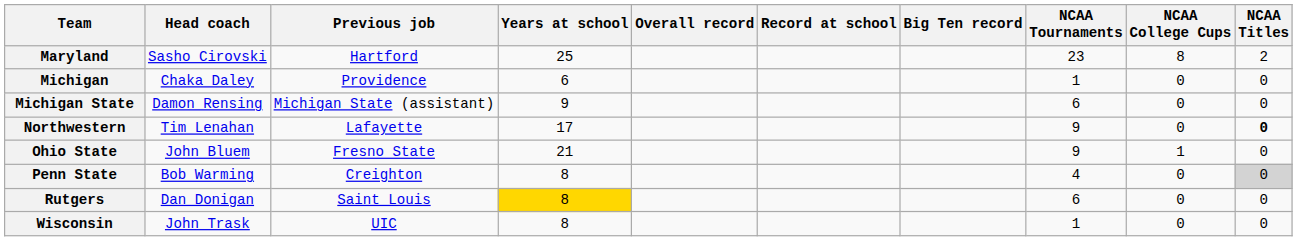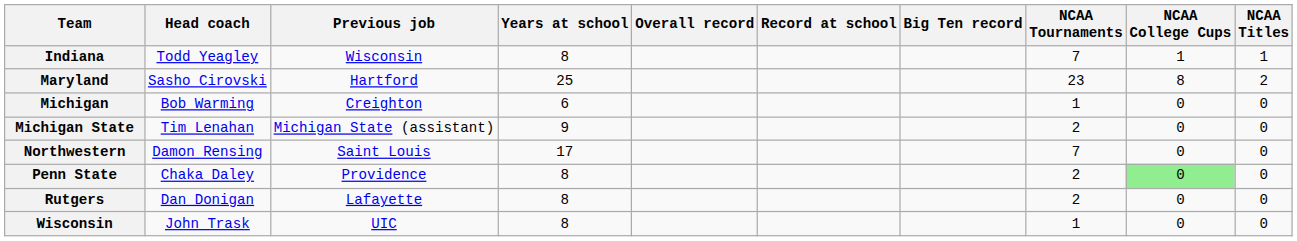+ row: (75, 57)
(207, 81) Chaka Daley -> (207, 104) Bob Warming
(384, 81) Providence -> (384, 104) Creighton
(207, 104) Damon Rensing -> (207, 128) Tim Lenahan
(1076, 104) 6 -> (1076, 128) 2
(207, 128) Tim Lenahan -> (207, 152) Damon Rensing
(384, 128) Lafayette -> (384, 152) Saint Louis
(1076, 128) 9 -> (1076, 152) 7
(1264, 128) bold -> (1264, 152) normal
- row: (75, 152)
(207, 176) Bob Warming -> (207, 176) Chaka Daley
(384, 176) Creighton -> (384, 176) Providence
(1076, 176) 4 -> (1076, 176) 2
(1180, 176) no background -> (1180, 176) lightgreen background
(1264, 176) lightgrey background -> (1264, 176) no background
(384, 200) Saint Louis -> (384, 200) Lafayette
(565, 200) gold background -> (565, 200) no background
(1076, 200) 6 -> (1076, 200) 2
